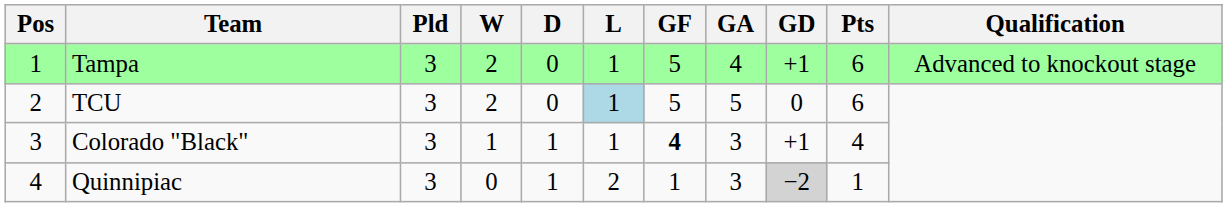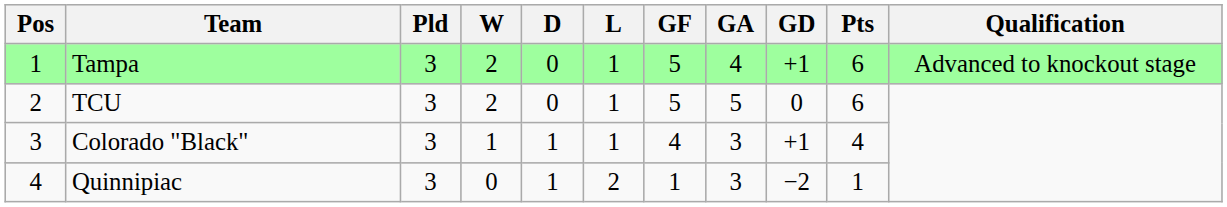(614, 102) lightblue background -> (614, 102) no background
(675, 142) bold -> (675, 142) normal
(797, 181) lightgrey background -> (797, 181) no background
